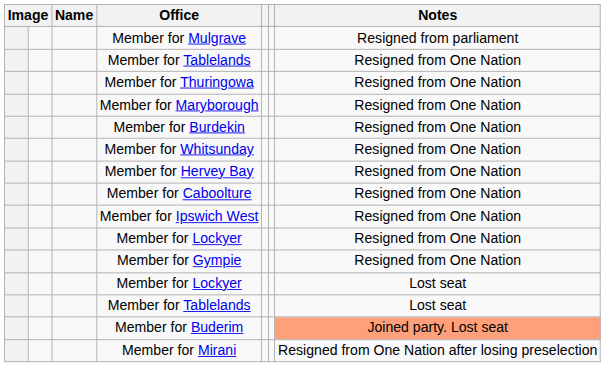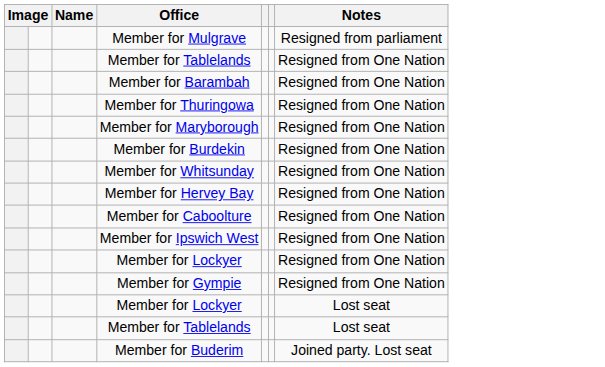+ row: (16, 83)
(438, 328) lightsalmon background -> (361, 350) no background
- row: (16, 351)
